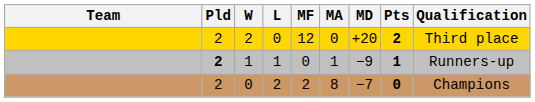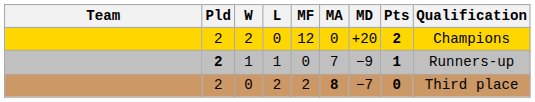(472, 39) Third place -> (472, 39) Champions
(334, 62) 1 -> (334, 62) 7
(334, 85) normal -> (334, 85) bold
(472, 85) Champions -> (472, 85) Third place
